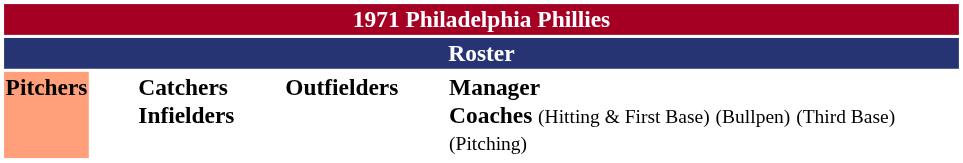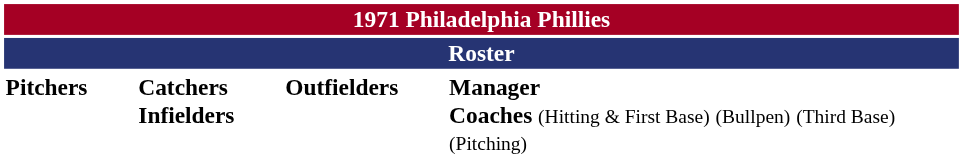(47, 86) lightsalmon background -> (47, 86) no background
